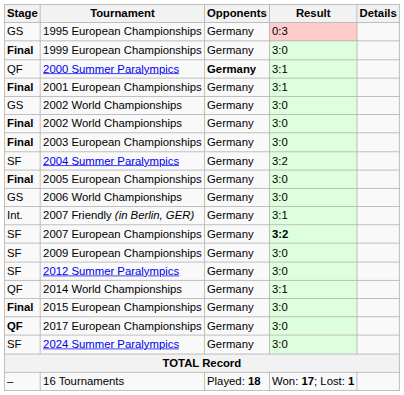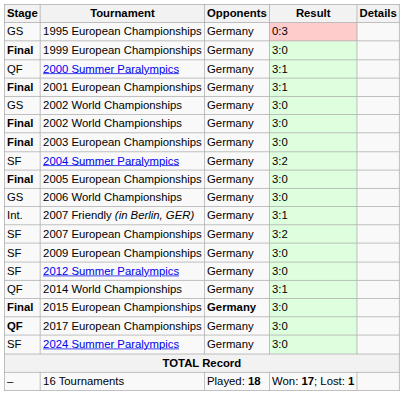(232, 68) bold -> (230, 68) normal
(280, 233) bold -> (280, 233) normal
(230, 307) normal -> (232, 307) bold
